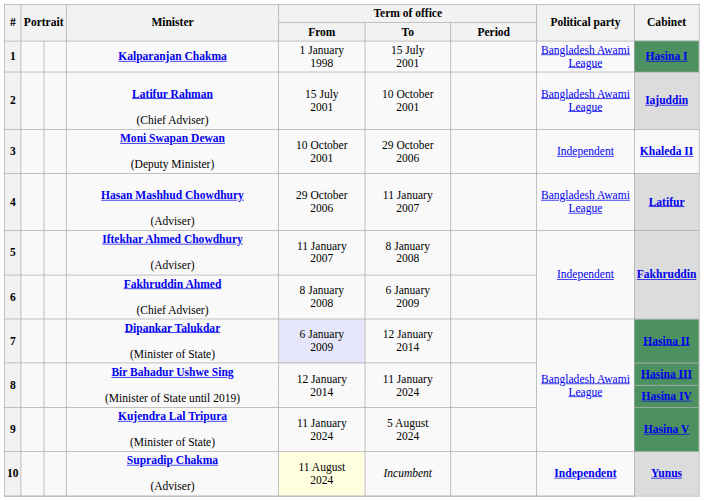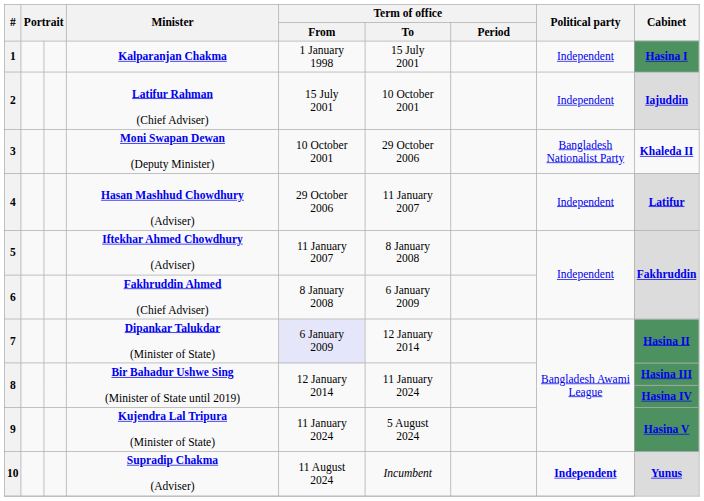(585, 56) Bangladesh Awami League -> (585, 56) Independent
(585, 100) Bangladesh Awami League -> (585, 100) Independent
(585, 151) Independent -> (585, 151) Bangladesh Nationalist Party
(585, 202) Bangladesh Awami League -> (585, 202) Independent
(322, 473) lightyellow background -> (322, 473) no background
